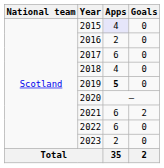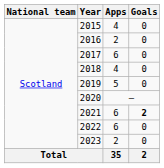(116, 26) lavender background -> (116, 26) no background
(116, 84) bold -> (116, 84) normal
(144, 112) normal -> (144, 112) bold
